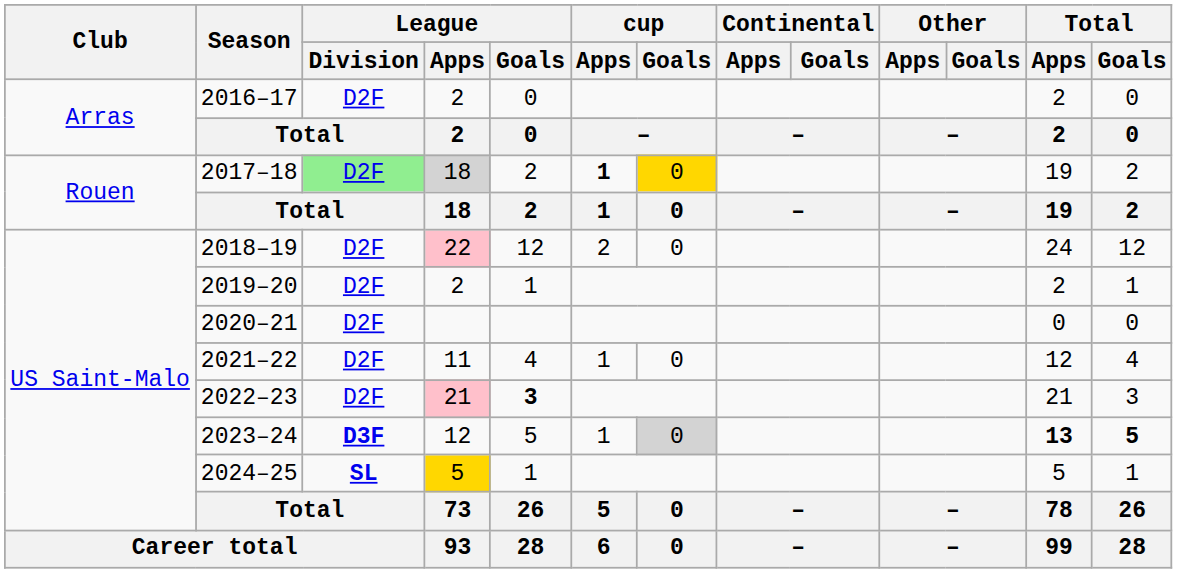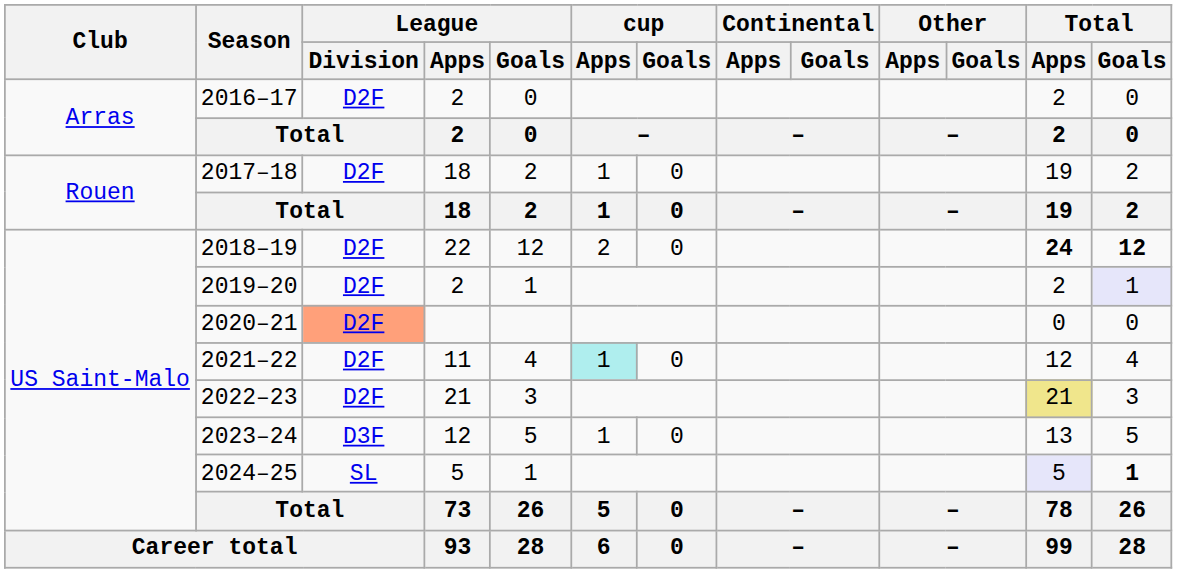(364, 174) lightgreen background -> (364, 174) no background
(457, 174) lightgrey background -> (457, 174) no background
(604, 174) bold -> (604, 174) normal
(677, 174) gold background -> (677, 174) no background
(457, 249) pink background -> (457, 249) no background
(1059, 249) normal -> (1059, 249) bold
(1132, 249) normal -> (1132, 249) bold
(1132, 286) no background -> (1132, 286) lavender background
(364, 324) no background -> (364, 324) lightsalmon background
(604, 361) no background -> (604, 361) paleturquoise background
(457, 399) pink background -> (457, 399) no background
(531, 399) bold -> (531, 399) normal
(1059, 399) no background -> (1059, 399) khaki background
(364, 436) bold -> (364, 436) normal
(677, 436) lightgrey background -> (677, 436) no background
(1059, 436) bold -> (1059, 436) normal
(1132, 436) bold -> (1132, 436) normal
(364, 474) bold -> (364, 474) normal
(458, 474) gold background -> (458, 474) no background
(1059, 474) no background -> (1059, 474) lavender background
(1132, 474) normal -> (1132, 474) bold
